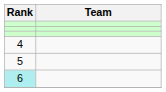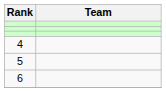(20, 78) paleturquoise background -> (20, 78) no background
